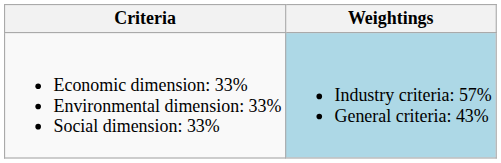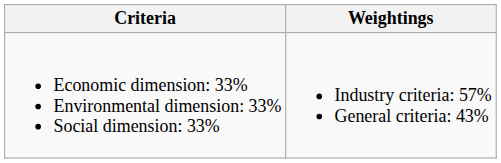(391, 105) lightblue background -> (391, 105) no background
